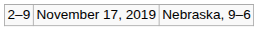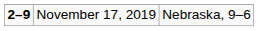(19, 15) normal -> (19, 15) bold
